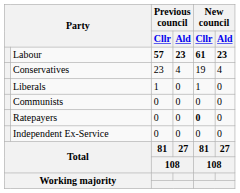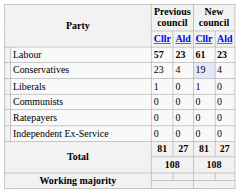(200, 70) no background -> (200, 70) lavender background
(198, 117) bold -> (198, 117) normal
